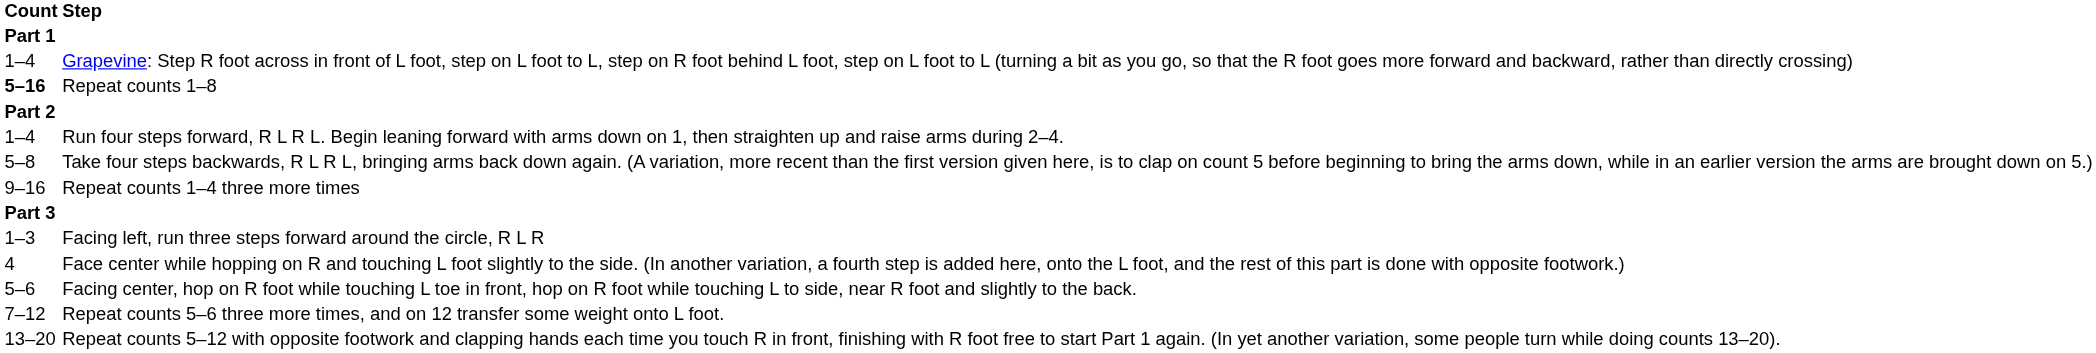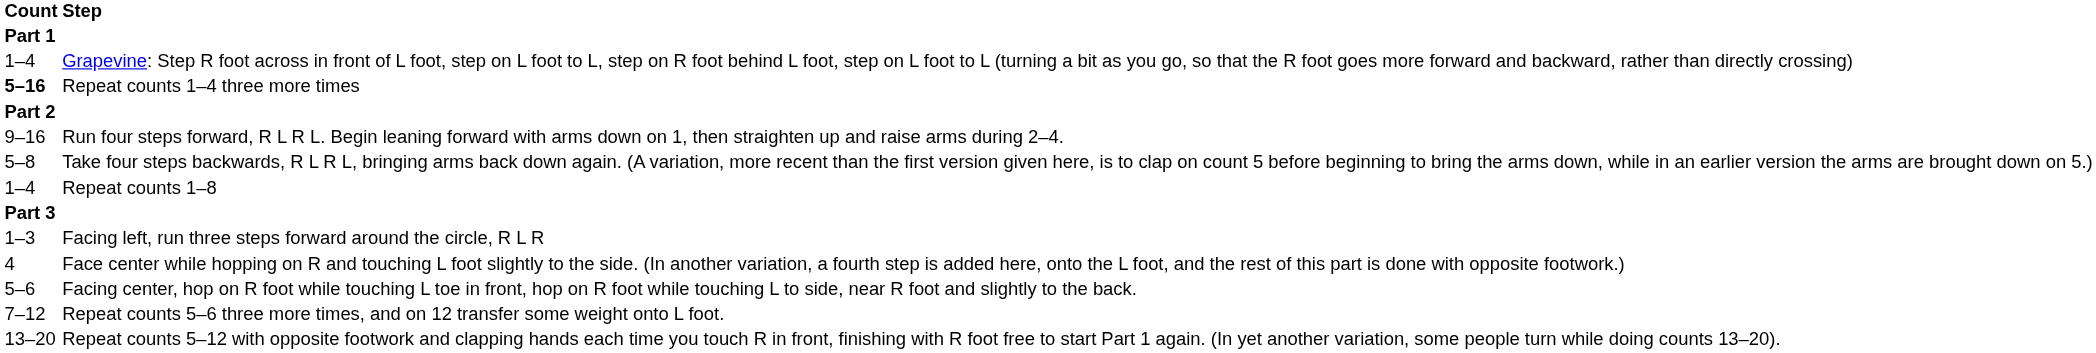(139, 86) Repeat counts 1–8 -> (211, 86) Repeat counts 1–4 three more times
(20, 137) 1–4 -> (25, 137) 9–16
(25, 187) 9–16 -> (20, 187) 1–4
(211, 187) Repeat counts 1–4 three more times -> (139, 187) Repeat counts 1–8
